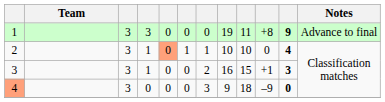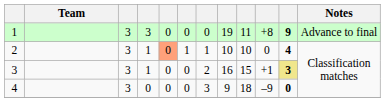(288, 69) no background -> (288, 69) khaki background
(14, 87) lightsalmon background -> (14, 87) no background
